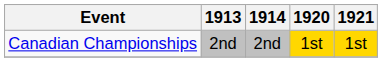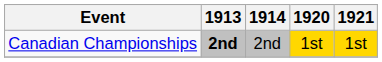(223, 43) normal -> (223, 43) bold
